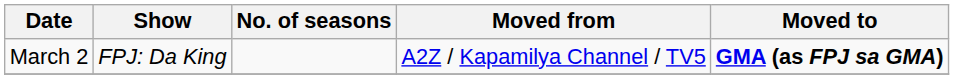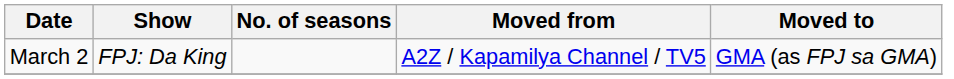(830, 56) bold -> (826, 56) normal
